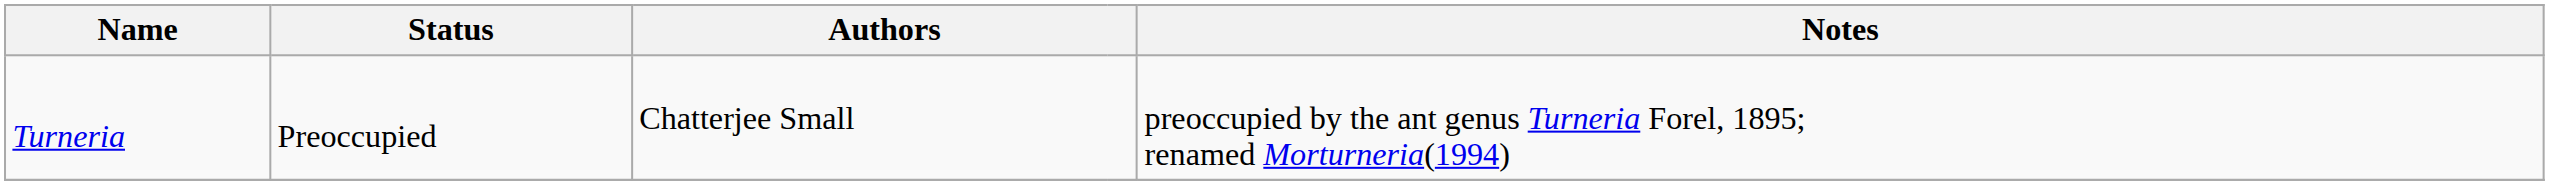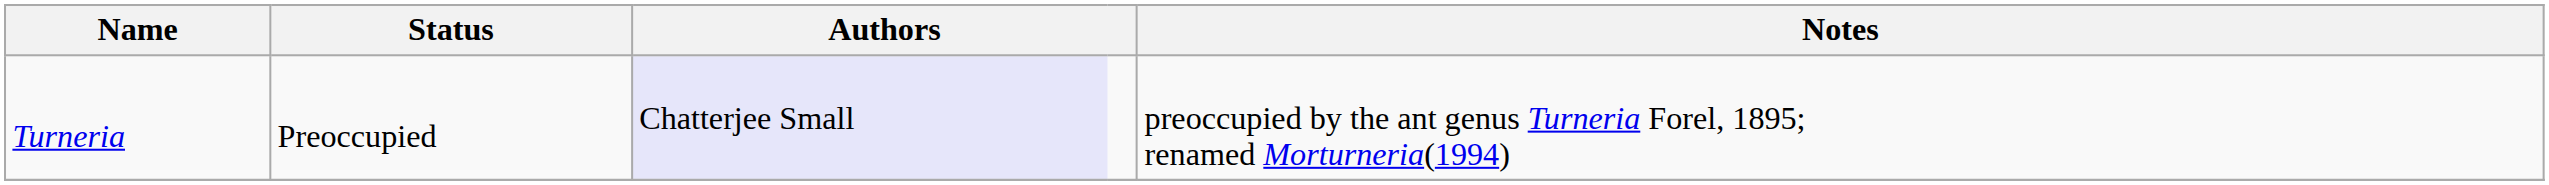(747, 117) no background -> (747, 117) lavender background
